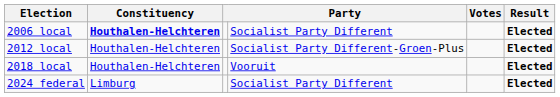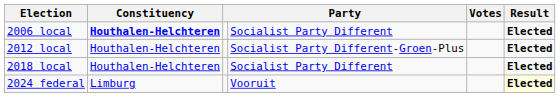(253, 66) Vooruit -> (311, 66) Socialist Party Different
(311, 84) Socialist Party Different -> (253, 84) Vooruit
(530, 84) no background -> (530, 84) lightyellow background
